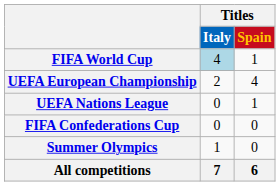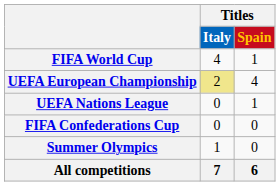(217, 59) lightblue background -> (217, 59) no background
(217, 81) no background -> (217, 81) khaki background
